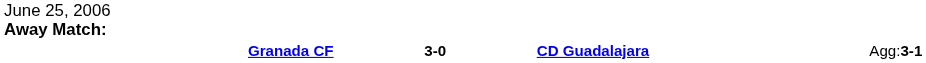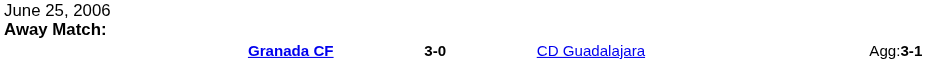(593, 51) bold -> (591, 51) normal
